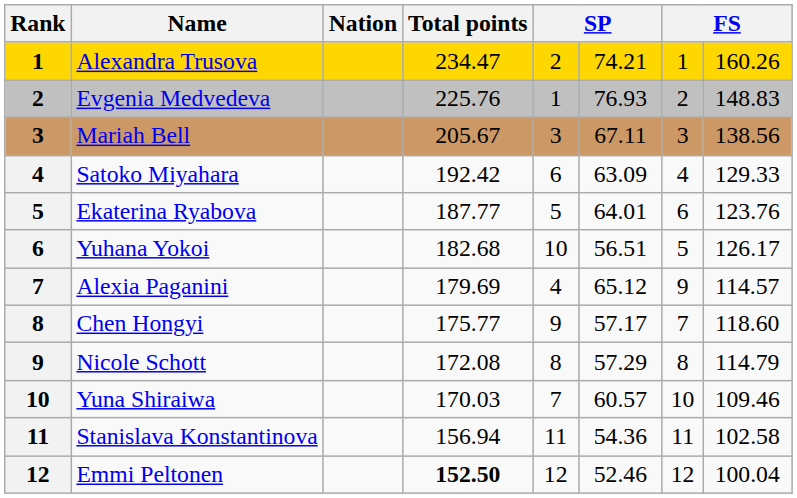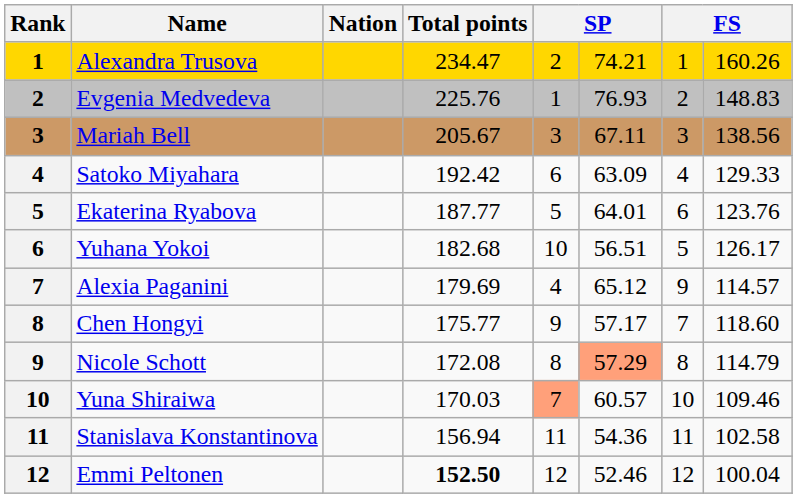(620, 361) no background -> (620, 361) lightsalmon background
(556, 398) no background -> (556, 398) lightsalmon background
